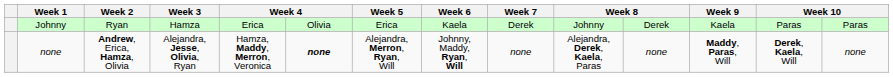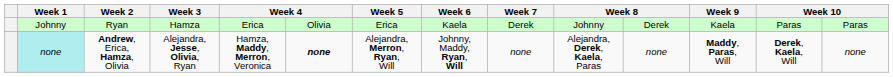(51, 52) no background -> (51, 52) paleturquoise background
